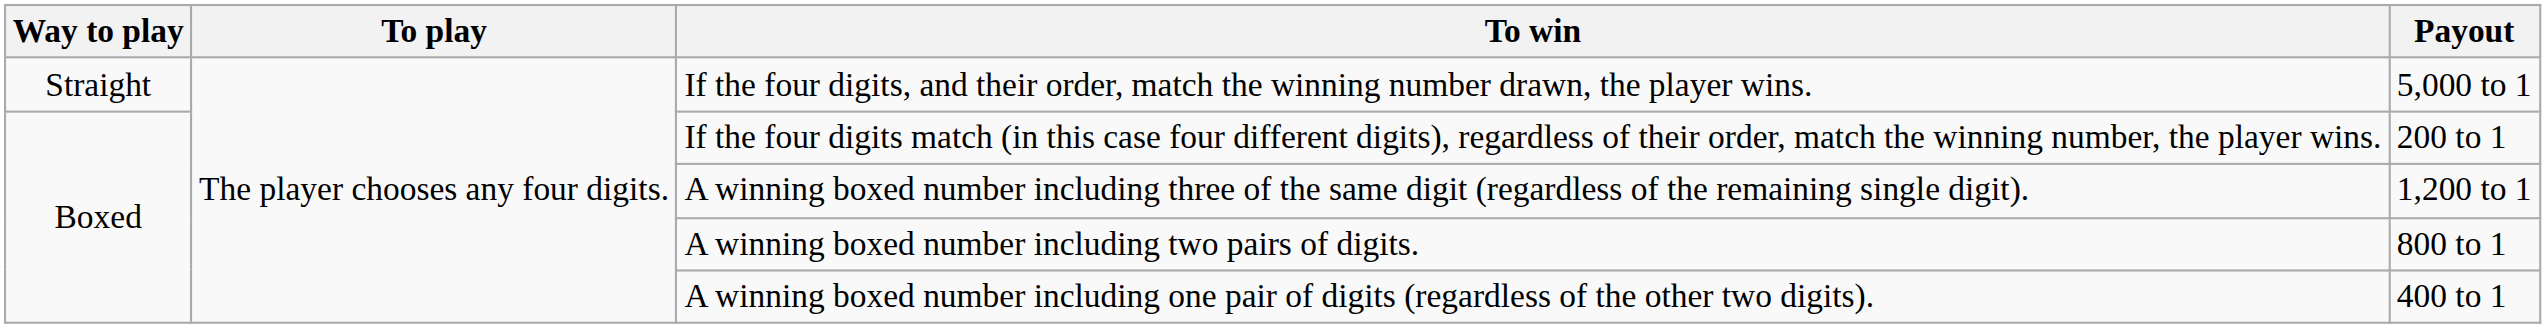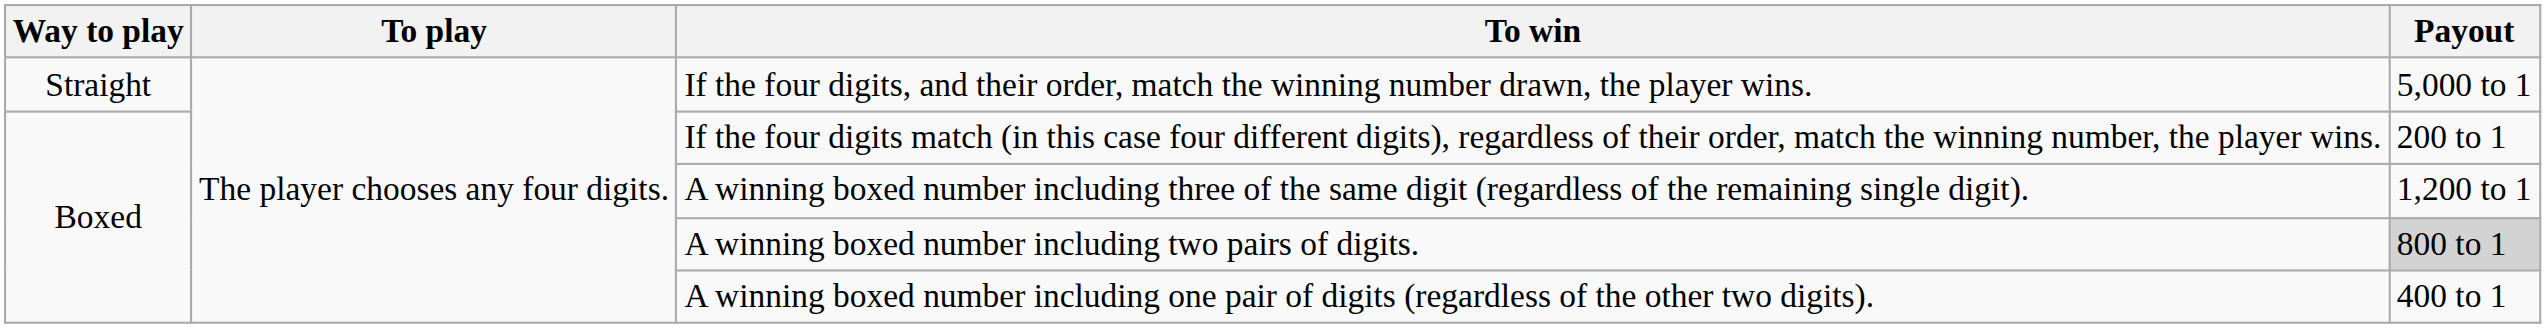(2452, 243) no background -> (2452, 243) lightgrey background
